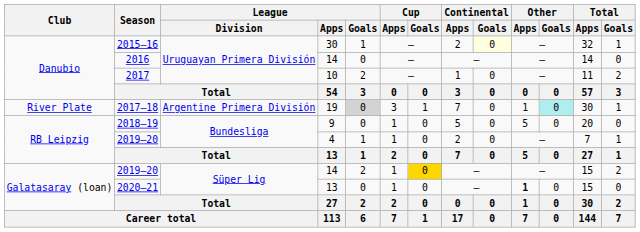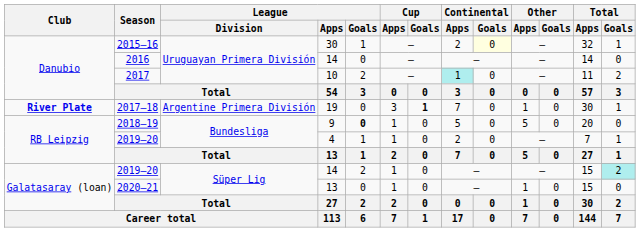(458, 76) no background -> (458, 76) paleturquoise background
(60, 108) normal -> (60, 108) bold
(363, 108) lightgrey background -> (363, 108) no background
(425, 108) normal -> (425, 108) bold
(556, 108) paleturquoise background -> (556, 108) no background
(363, 124) normal -> (363, 124) bold
(425, 171) gold background -> (425, 171) no background
(618, 171) no background -> (618, 171) paleturquoise background
(525, 187) bold -> (525, 187) normal
